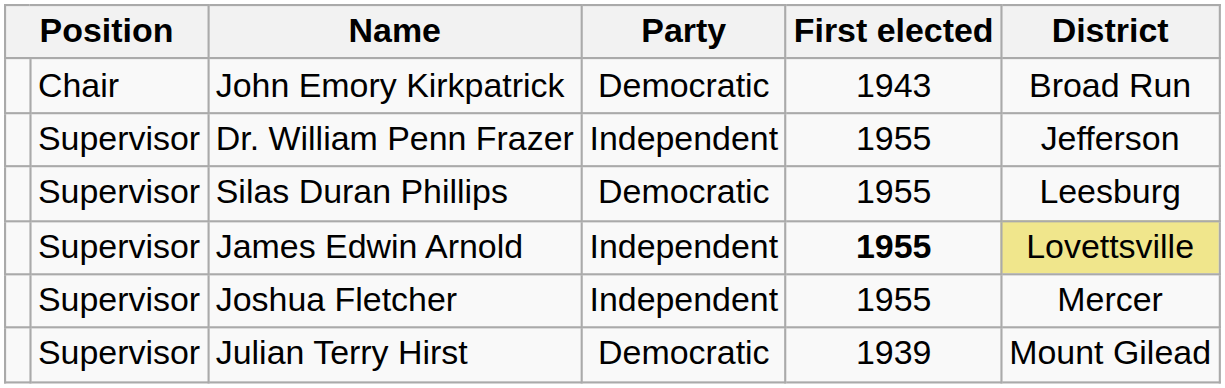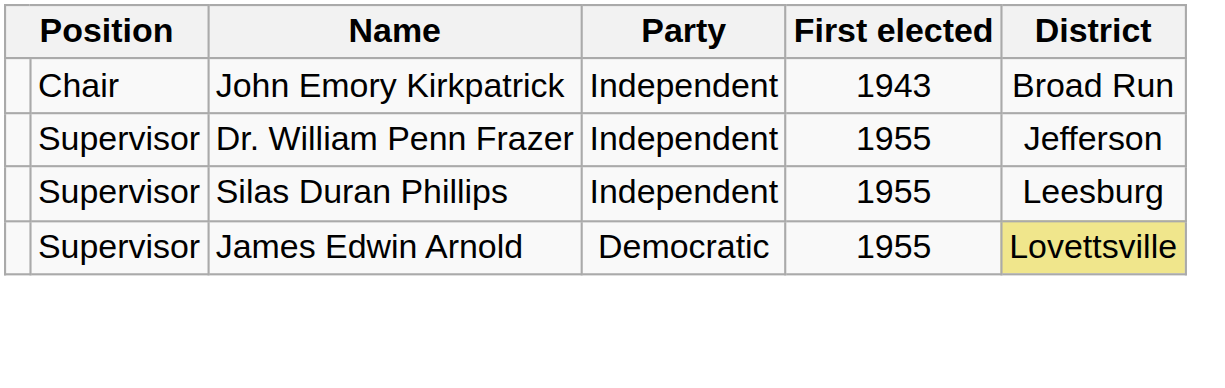(684, 85) Democratic -> (684, 85) Independent
(684, 192) Democratic -> (684, 192) Independent
(684, 246) Independent -> (684, 246) Democratic
(894, 246) bold -> (894, 246) normal
- row: (336, 300)
- row: (342, 354)
